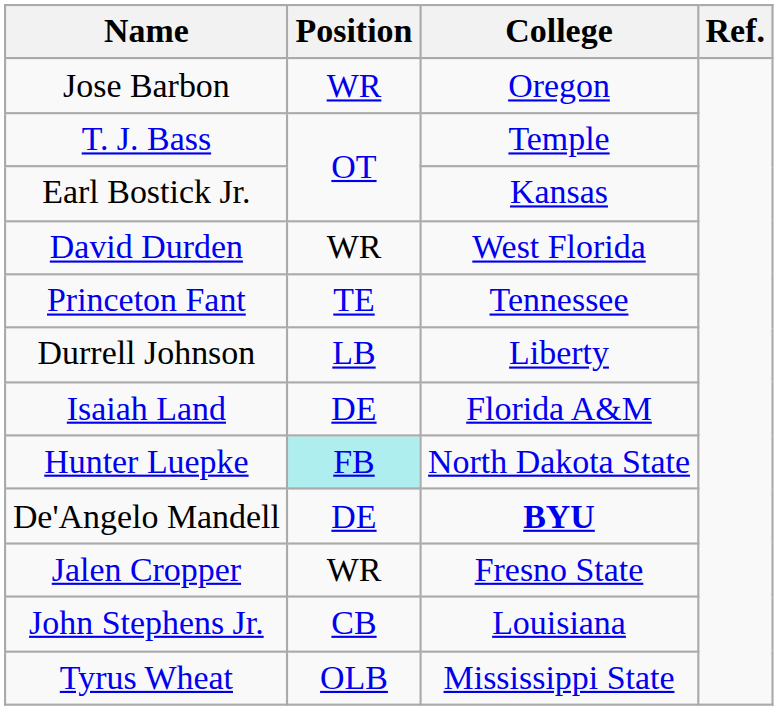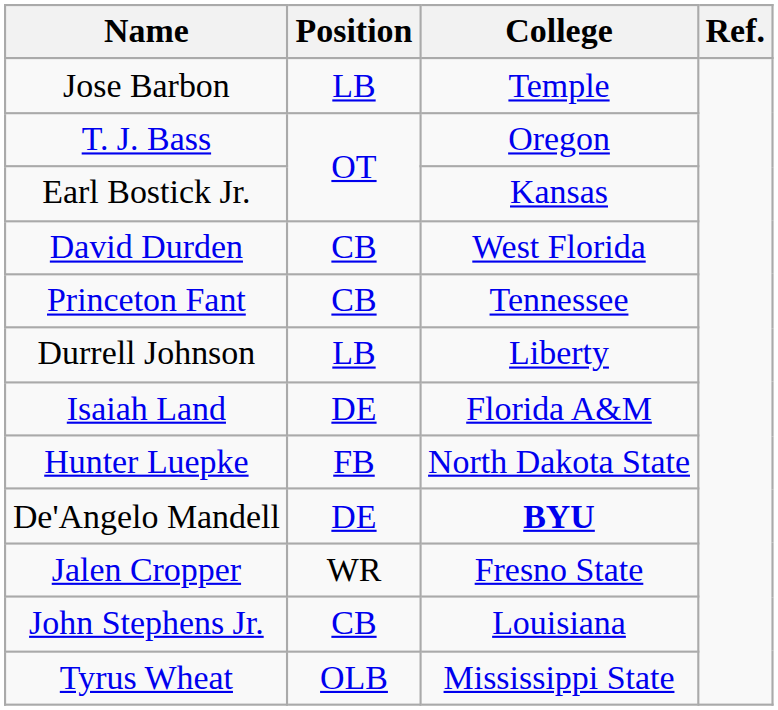(354, 85) WR -> (354, 85) LB
(559, 85) Oregon -> (559, 85) Temple
(559, 138) Temple -> (559, 138) Oregon
(354, 246) WR -> (354, 246) CB
(354, 300) TE -> (354, 300) CB
(354, 461) paleturquoise background -> (354, 461) no background
